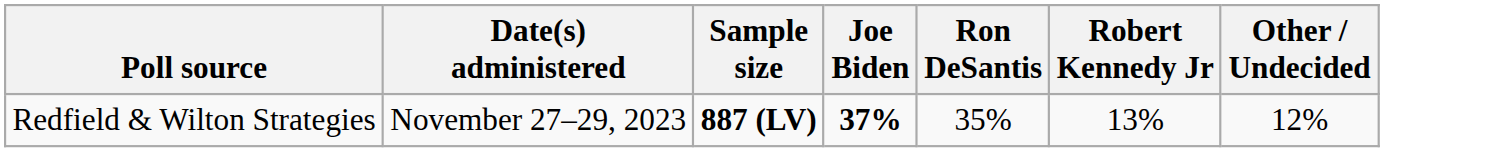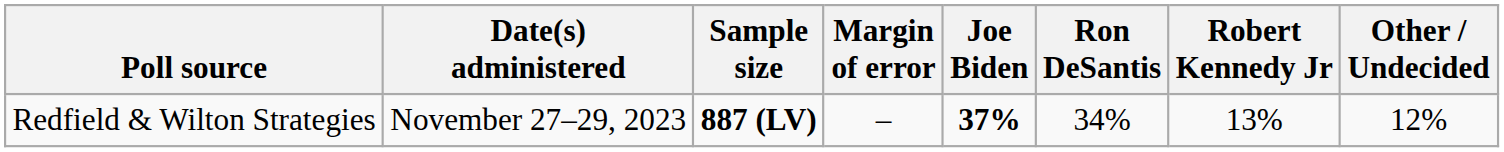+ column: (884, 49)
(983, 119) 35% -> (1102, 119) 34%
